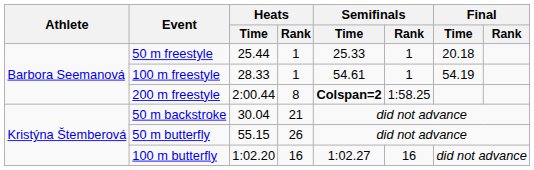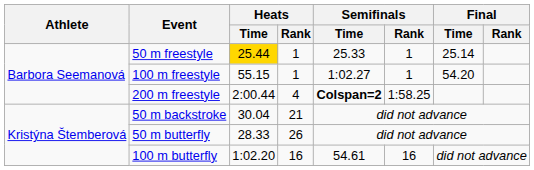(254, 54) no background -> (254, 54) gold background
(458, 54) 20.18 -> (458, 54) 25.14
(254, 75) 28.33 -> (254, 75) 55.15
(349, 75) 54.61 -> (349, 75) 1:02.27
(458, 75) 54.19 -> (458, 75) 54.20
(296, 95) 8 -> (296, 95) 4
(254, 135) 55.15 -> (254, 135) 28.33
(349, 156) 1:02.27 -> (349, 156) 54.61
